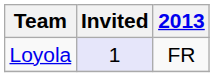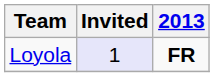(181, 54) normal -> (181, 54) bold
